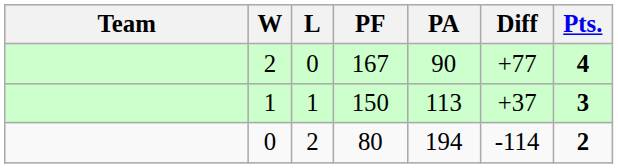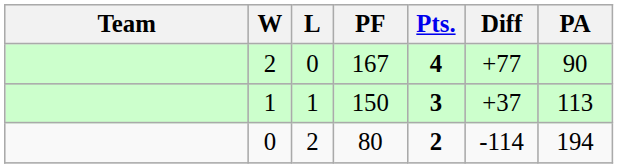columns swapped: (444, 24) <-> (583, 24)
